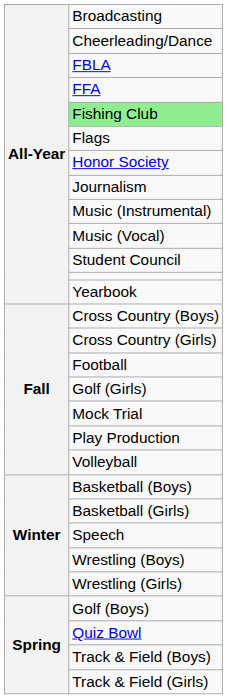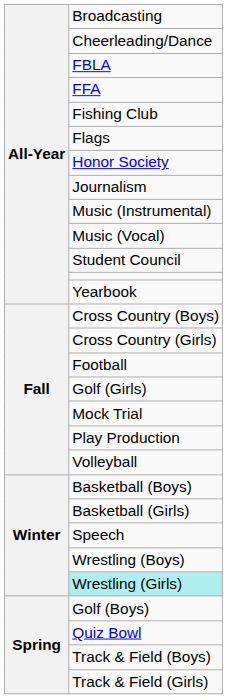(115, 114) lightgreen background -> (115, 114) no background
(127, 584) no background -> (127, 584) paleturquoise background
